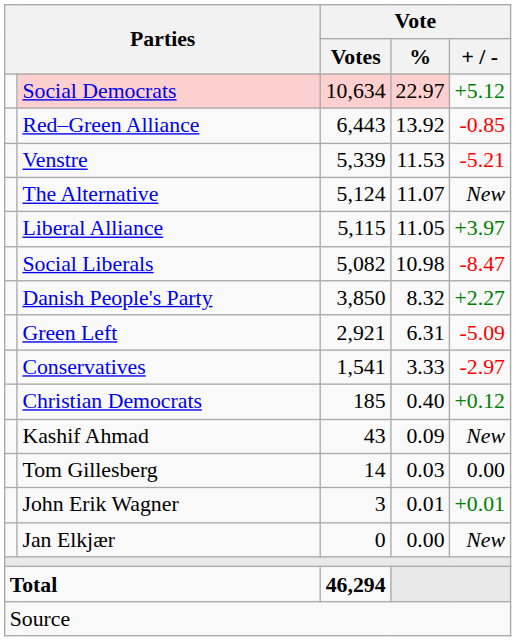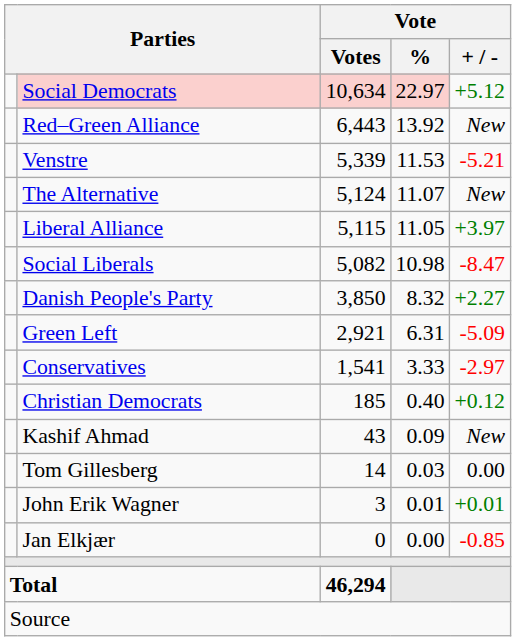(482, 125) -0.85 -> (486, 125) New
(486, 539) New -> (482, 539) -0.85
